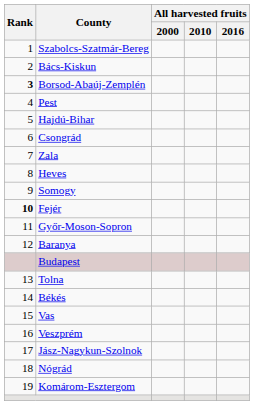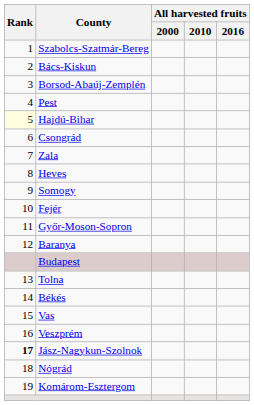(30, 84) bold -> (30, 84) normal
(30, 119) no background -> (30, 119) lightyellow background
(27, 208) bold -> (27, 208) normal
(27, 350) normal -> (27, 350) bold
